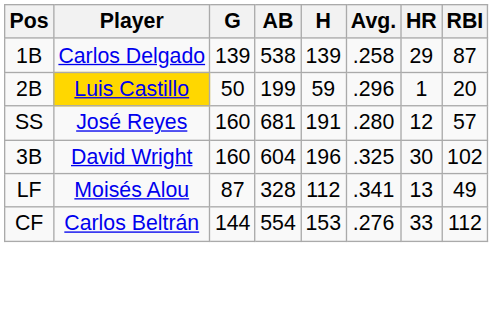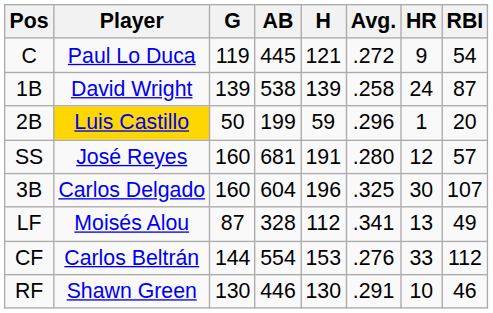+ row: (29, 55)
(132, 55) Carlos Delgado -> (132, 88) David Wright
(421, 55) 29 -> (421, 88) 24
(132, 156) David Wright -> (132, 190) Carlos Delgado
(465, 156) 102 -> (465, 190) 107
+ row: (29, 291)
